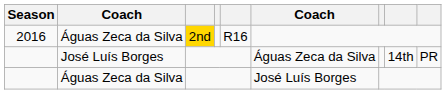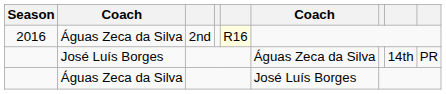(200, 36) gold background -> (200, 36) no background
(235, 36) no background -> (235, 36) lightyellow background
